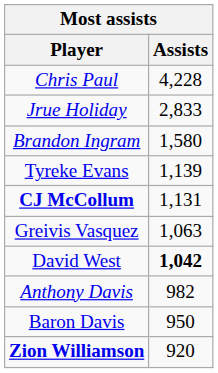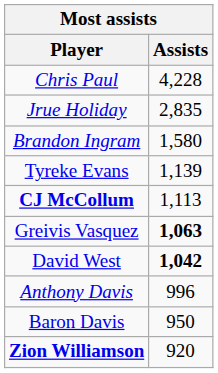(181, 110) 2,833 -> (181, 110) 2,835
(181, 200) 1,131 -> (181, 200) 1,113
(181, 230) normal -> (181, 230) bold
(181, 291) 982 -> (181, 291) 996
